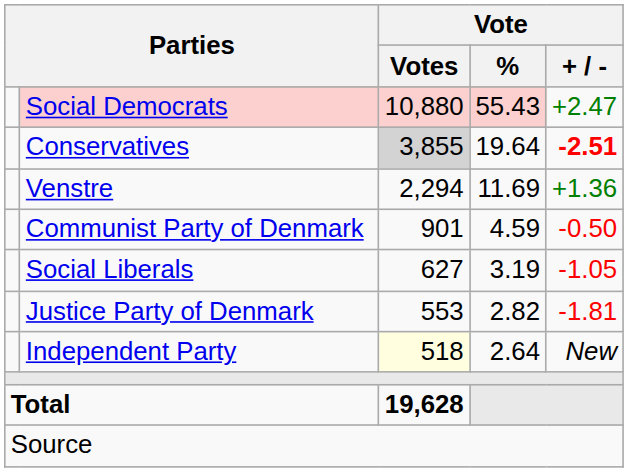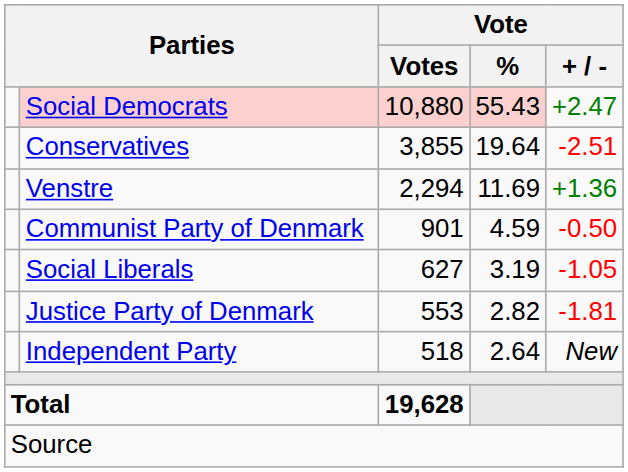(431, 147) lightgrey background -> (431, 147) no background
(588, 147) bold -> (588, 147) normal
(442, 351) lightyellow background -> (442, 351) no background
